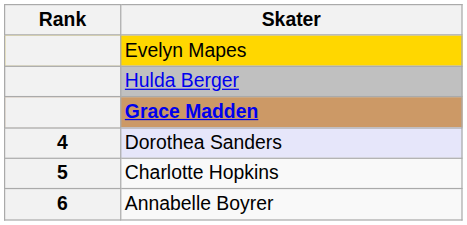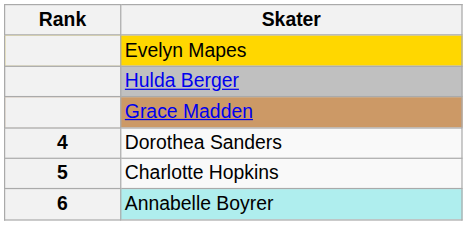(192, 111) bold -> (189, 111) normal
(203, 142) lavender background -> (203, 142) no background
(199, 204) no background -> (199, 204) paleturquoise background
